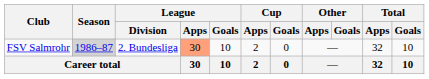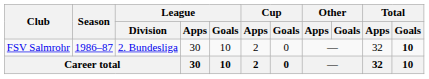(94, 47) lightgrey background -> (94, 47) no background
(195, 47) lightsalmon background -> (195, 47) no background
(408, 47) normal -> (408, 47) bold
